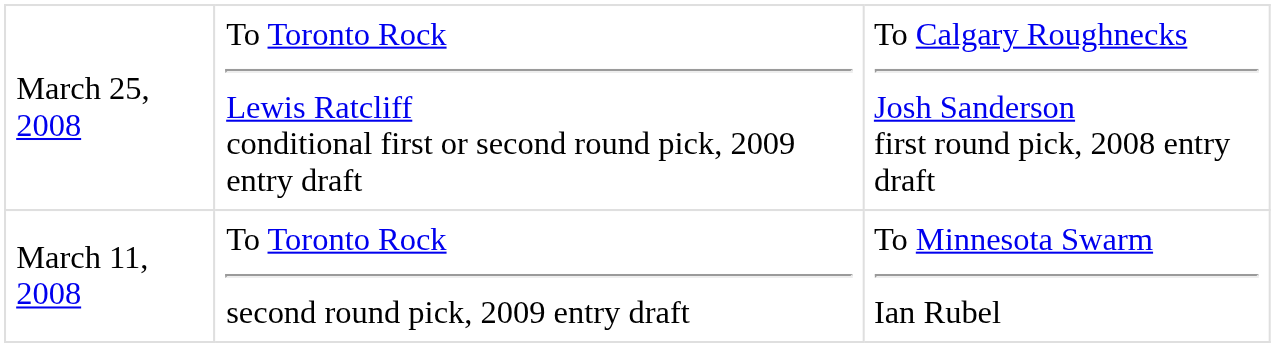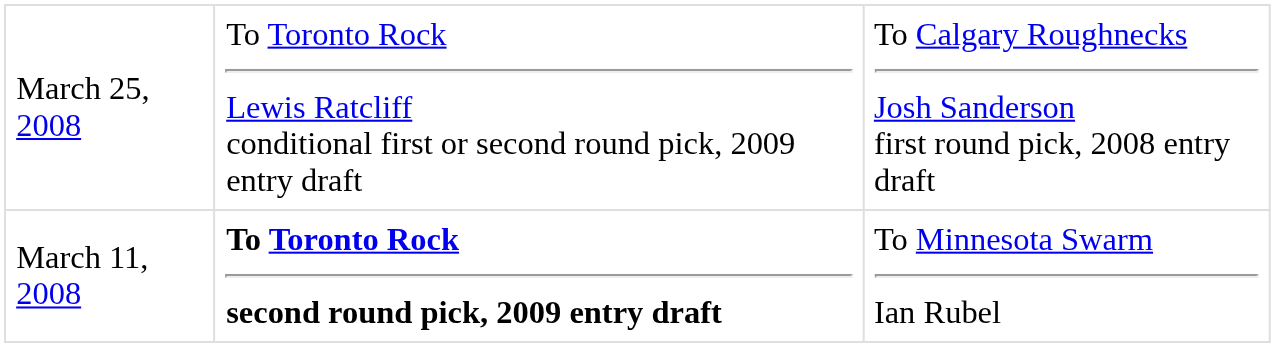(539, 275) normal -> (539, 275) bold
